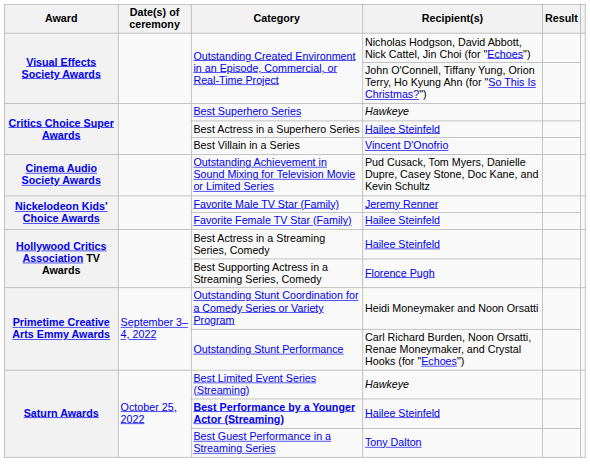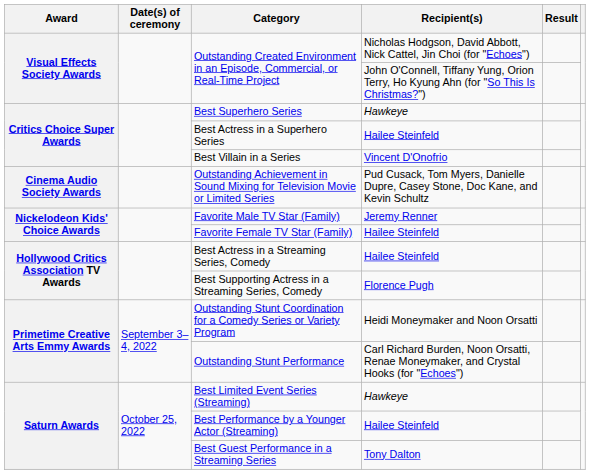(274, 413) bold -> (270, 425) normal
